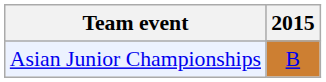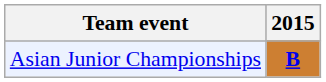(293, 58) normal -> (293, 58) bold
